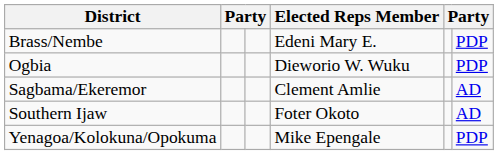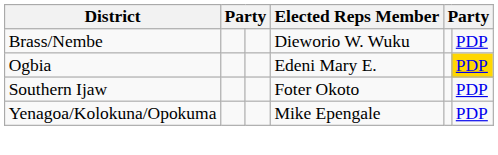(326, 41) Edeni Mary E. -> (342, 41) Dieworio W. Wuku
(342, 65) Dieworio W. Wuku -> (326, 65) Edeni Mary E.
(472, 65) no background -> (472, 65) gold background
- row: (78, 89)
(468, 113) AD -> (472, 89) PDP
